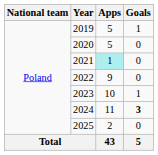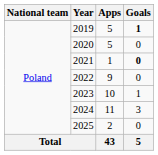(138, 28) normal -> (138, 28) bold
(110, 61) paleturquoise background -> (110, 61) no background
(138, 61) normal -> (138, 61) bold
(138, 110) bold -> (138, 110) normal
